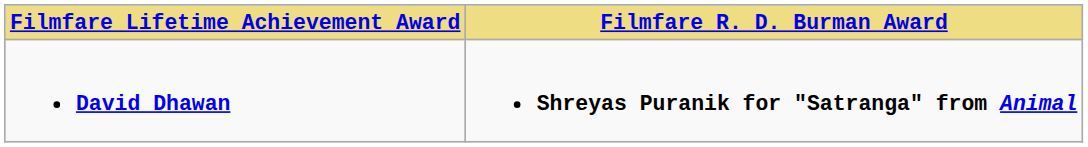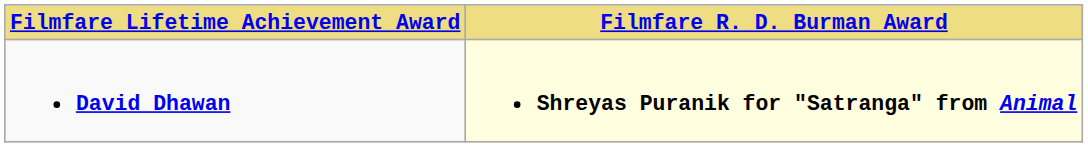(774, 103) no background -> (774, 103) lightyellow background
